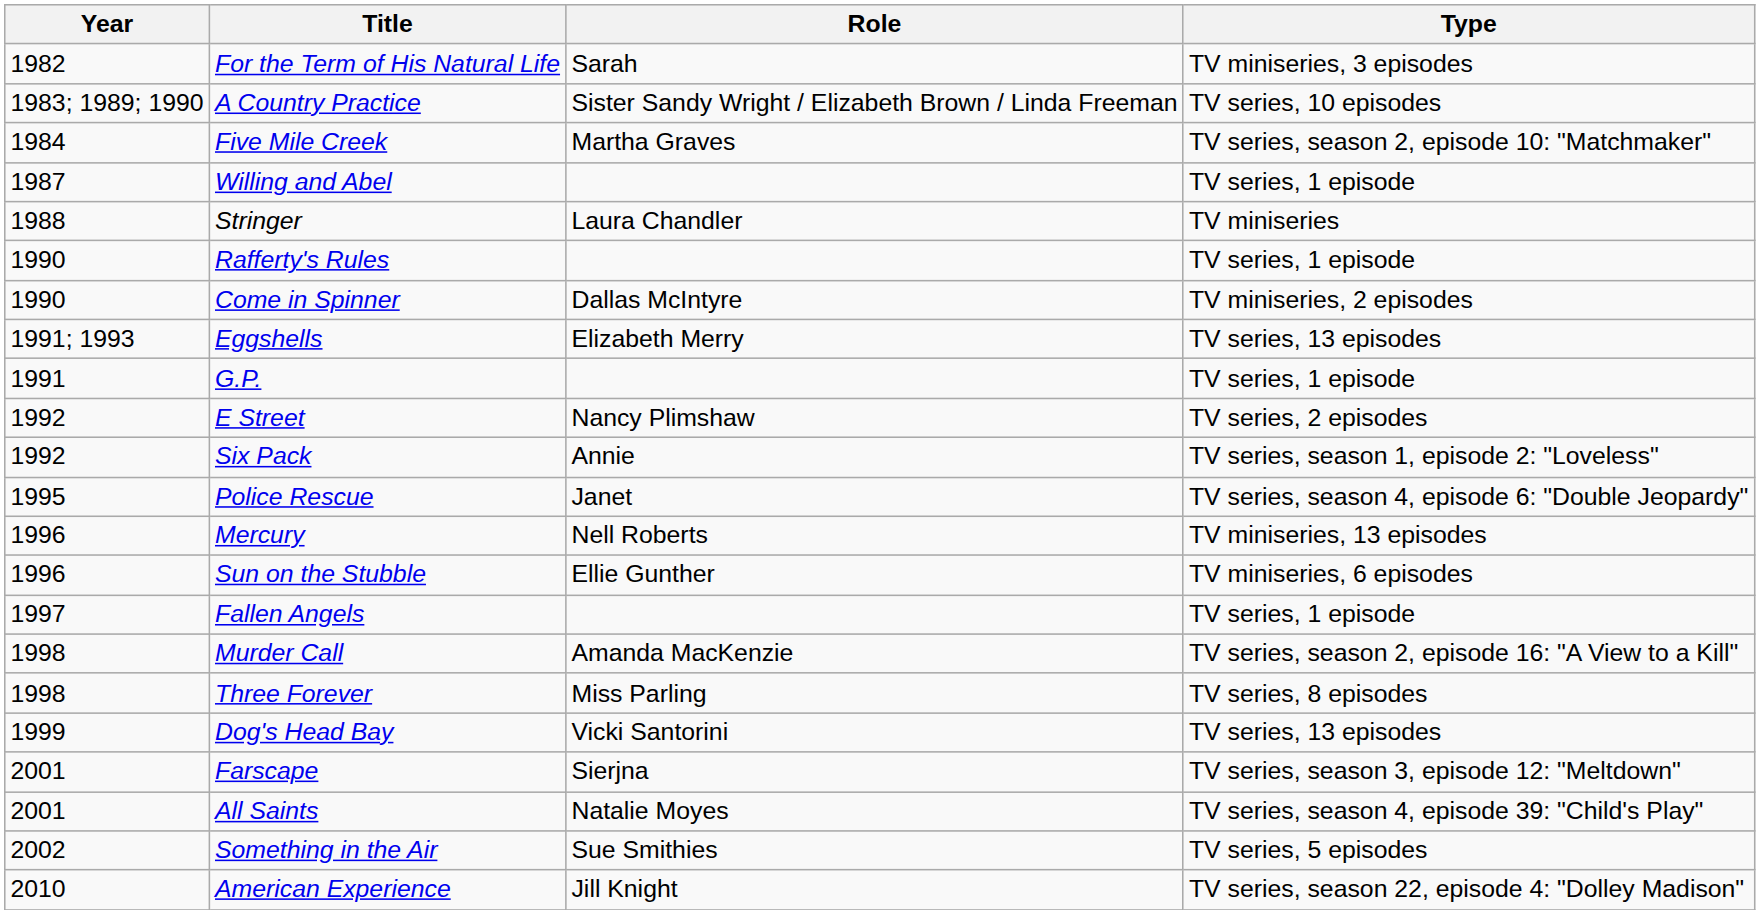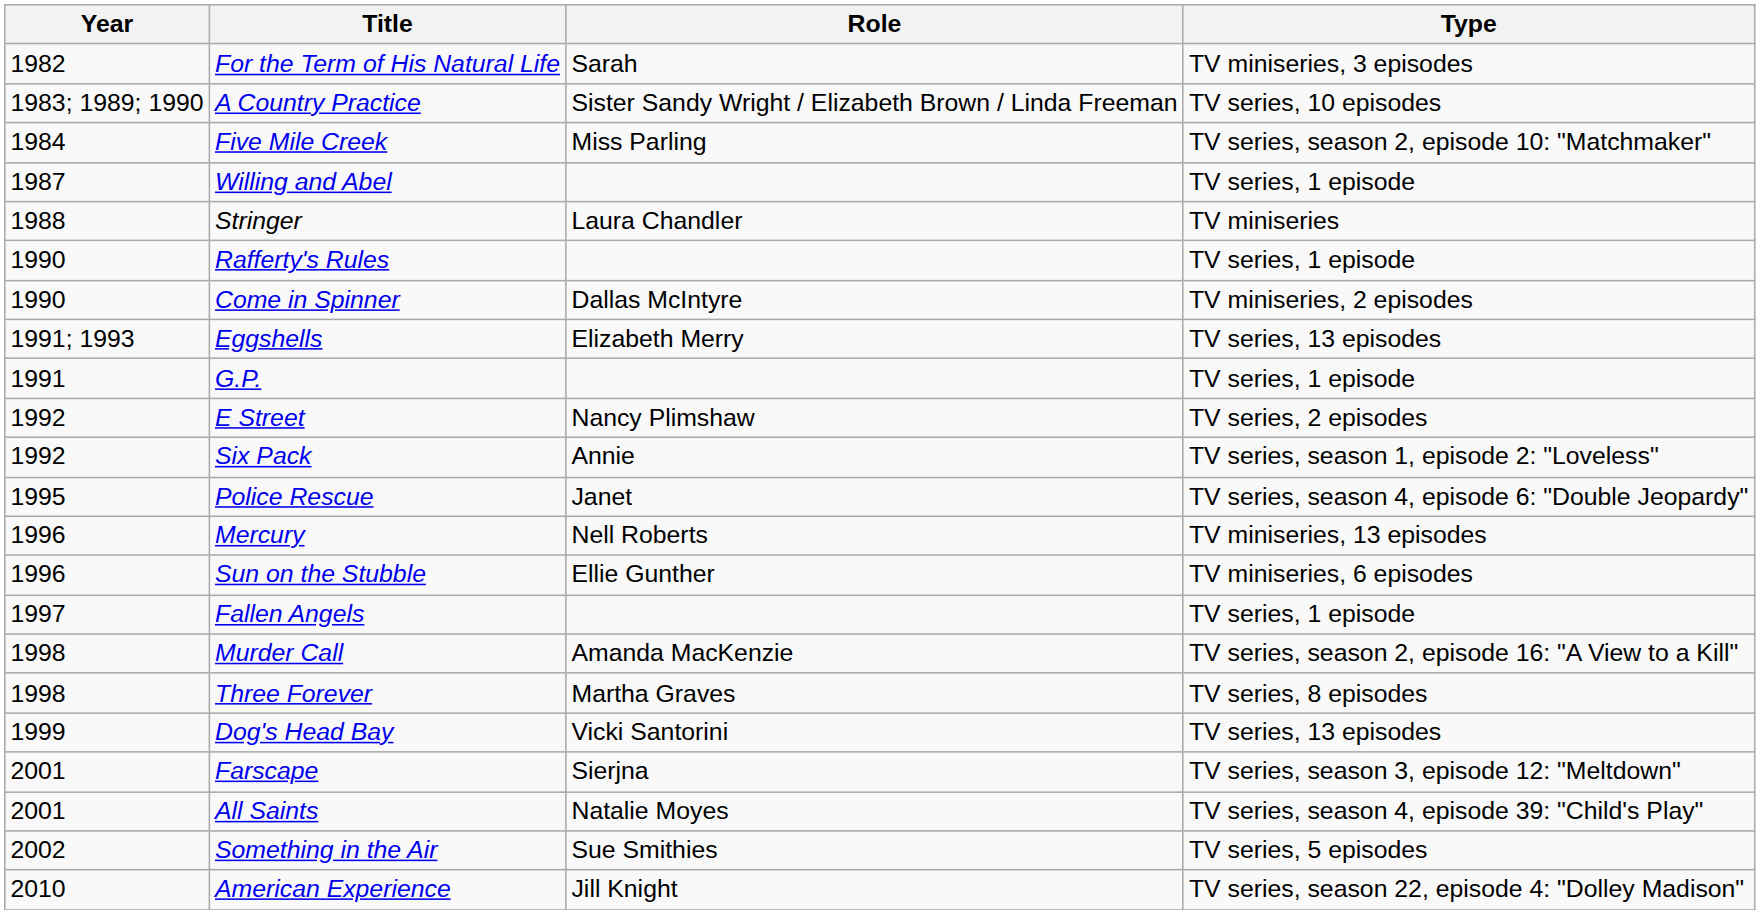(653, 142) Martha Graves -> (639, 142) Miss Parling
(639, 692) Miss Parling -> (653, 692) Martha Graves
